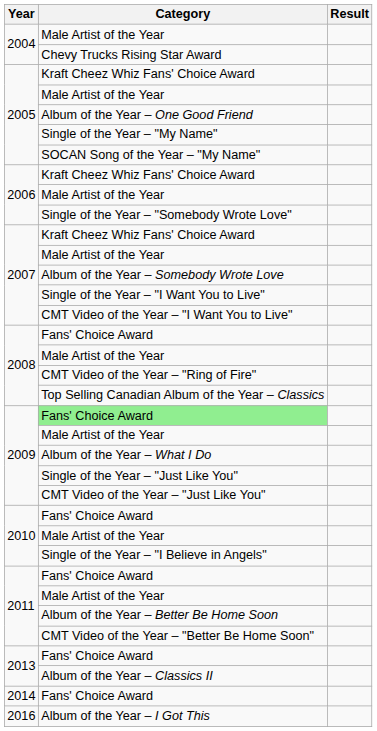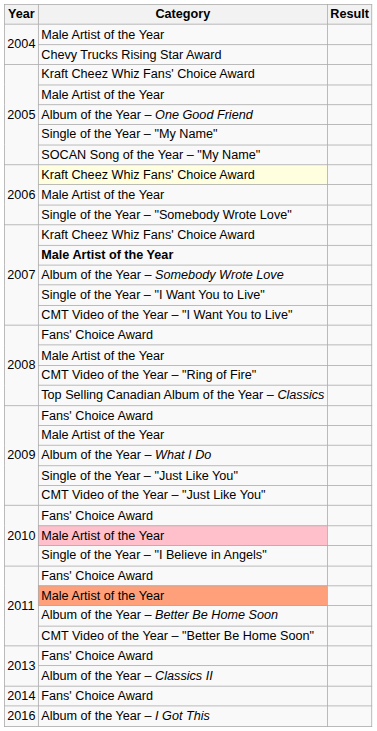(148, 174) no background -> (148, 174) lightyellow background
(103, 255) normal -> (107, 255) bold
(97, 415) lightgreen background -> (97, 415) no background
(103, 535) no background -> (103, 535) pink background
(103, 595) no background -> (103, 595) lightsalmon background
